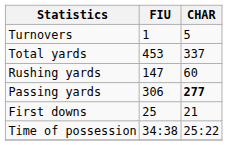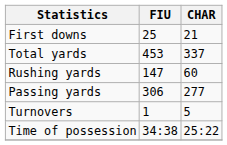rows swapped: (48, 111) <-> (40, 34)
(194, 92) bold -> (194, 92) normal
